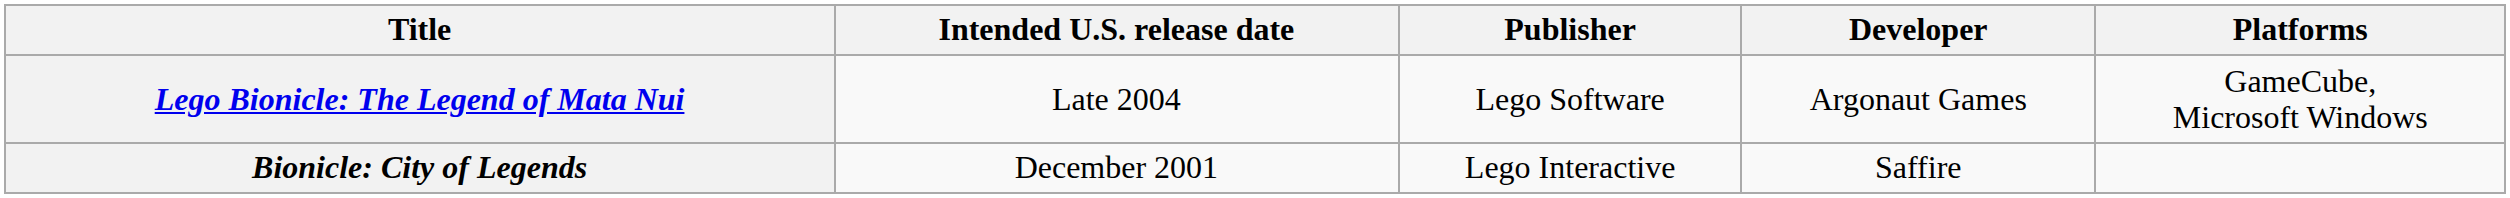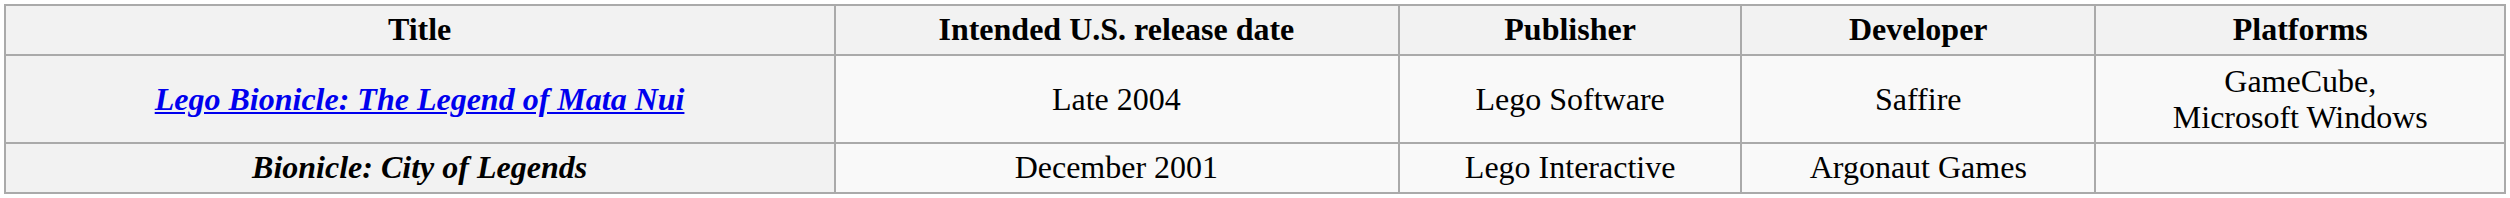(1918, 98) Argonaut Games -> (1918, 98) Saffire
(1918, 167) Saffire -> (1918, 167) Argonaut Games
